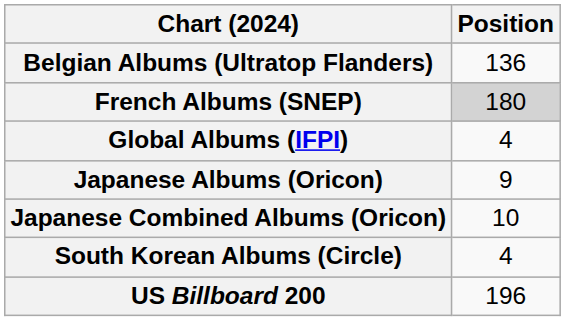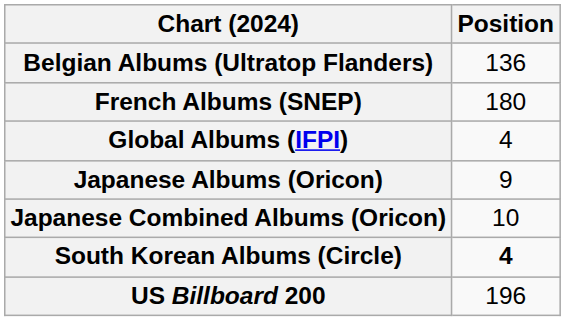(506, 101) lightgrey background -> (506, 101) no background
(506, 256) normal -> (506, 256) bold
